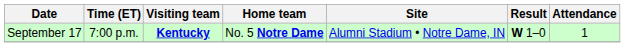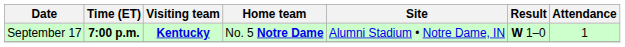(114, 33) normal -> (114, 33) bold
